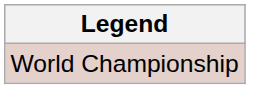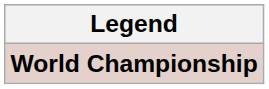(125, 63) normal -> (134, 63) bold
